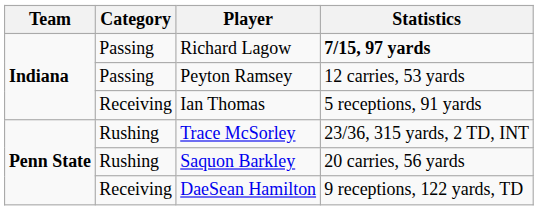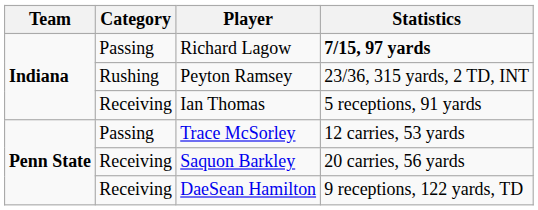(127, 76) Passing -> (129, 76) Rushing
(395, 76) 12 carries, 53 yards -> (427, 76) 23/36, 315 yards, 2 TD, INT
(129, 133) Rushing -> (127, 133) Passing
(427, 133) 23/36, 315 yards, 2 TD, INT -> (395, 133) 12 carries, 53 yards
(129, 161) Rushing -> (136, 161) Receiving
